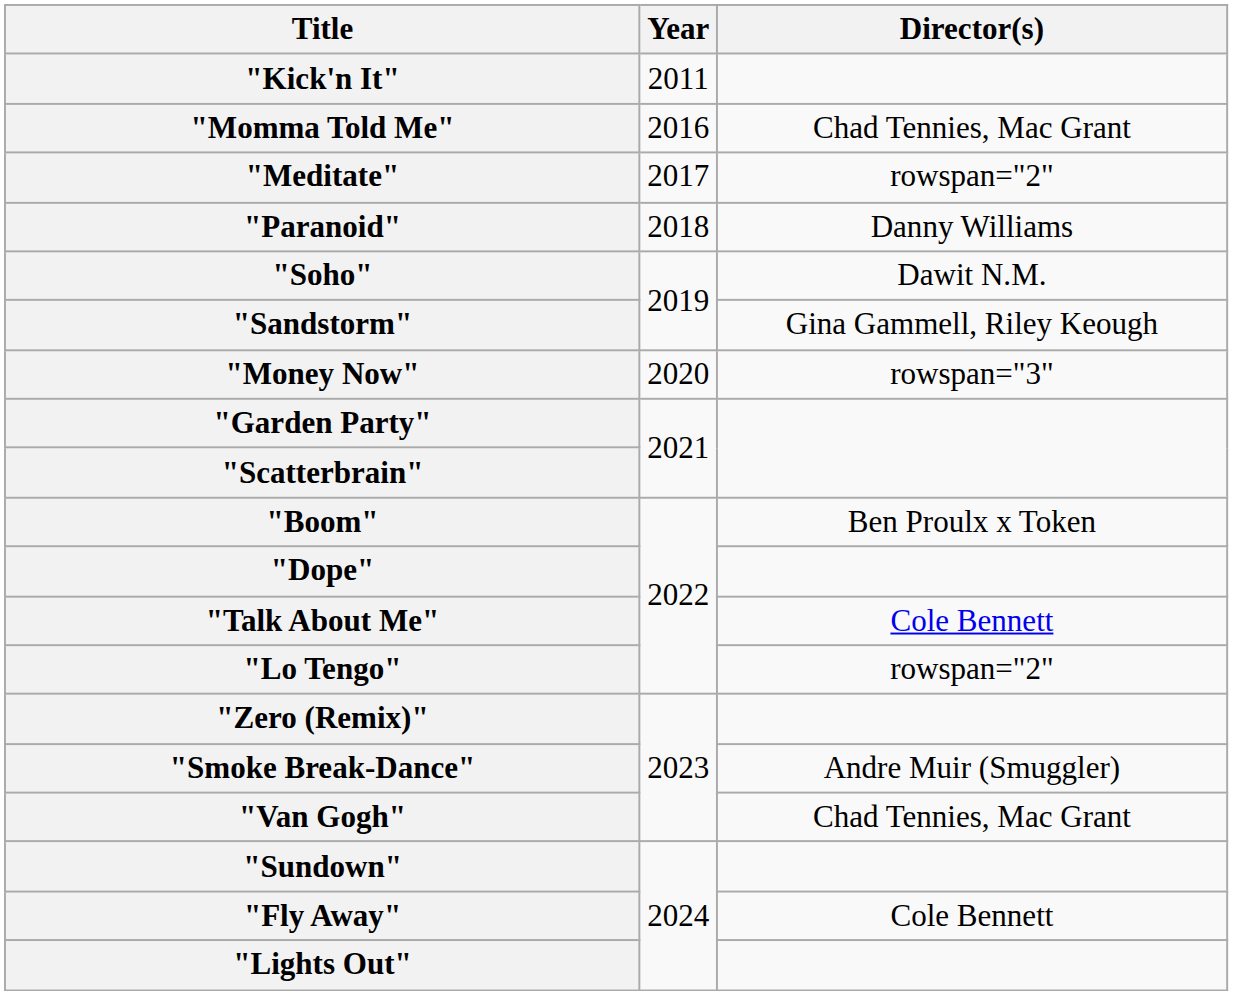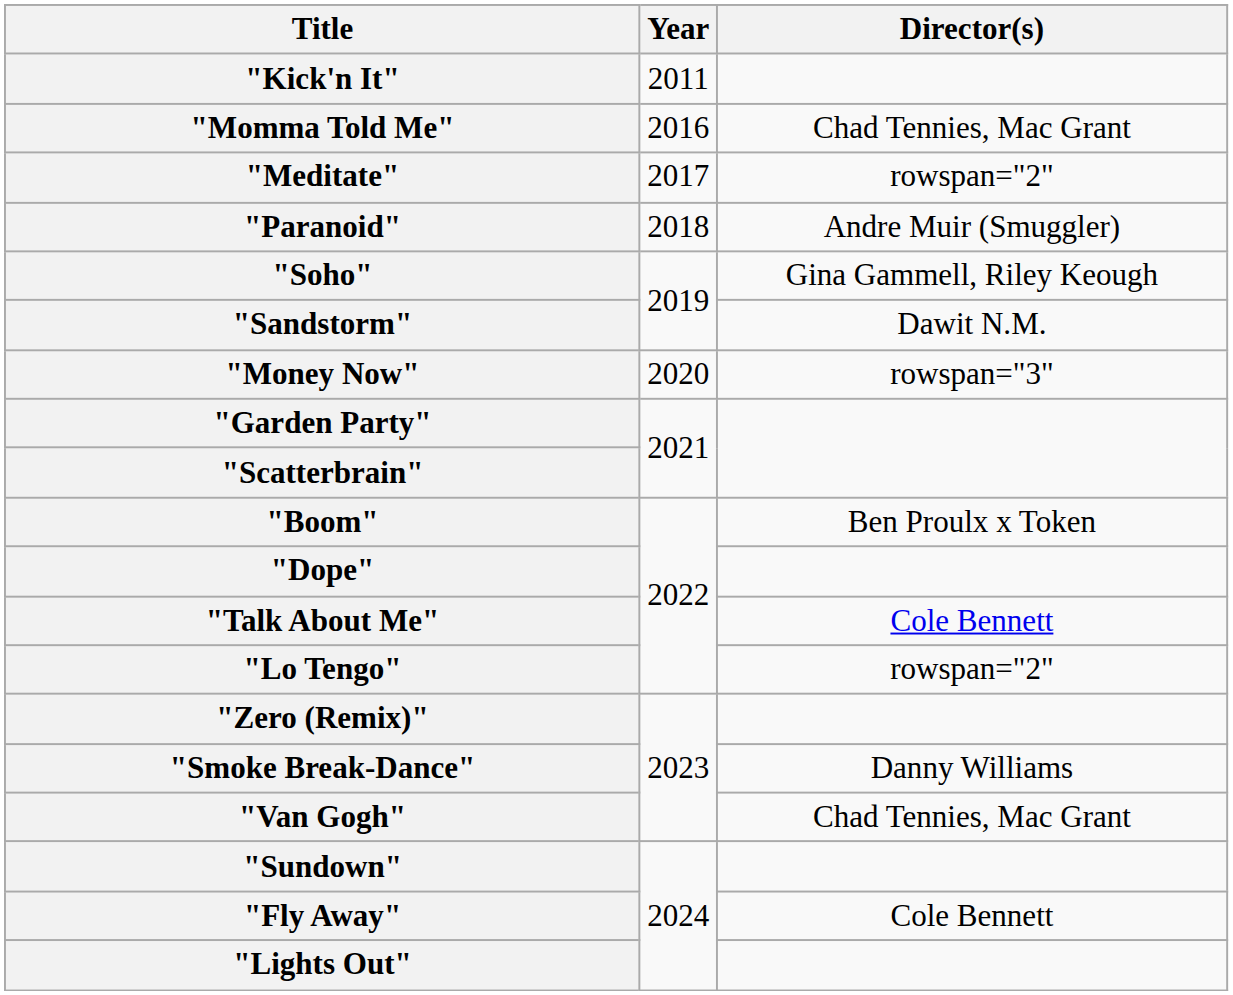(972, 226) Danny Williams -> (972, 226) Andre Muir (Smuggler)
(972, 275) Dawit N.M. -> (972, 275) Gina Gammell, Riley Keough
(972, 324) Gina Gammell, Riley Keough -> (972, 324) Dawit N.M.
(972, 767) Andre Muir (Smuggler) -> (972, 767) Danny Williams
